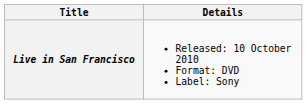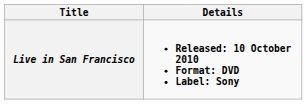(223, 65) normal -> (223, 65) bold
